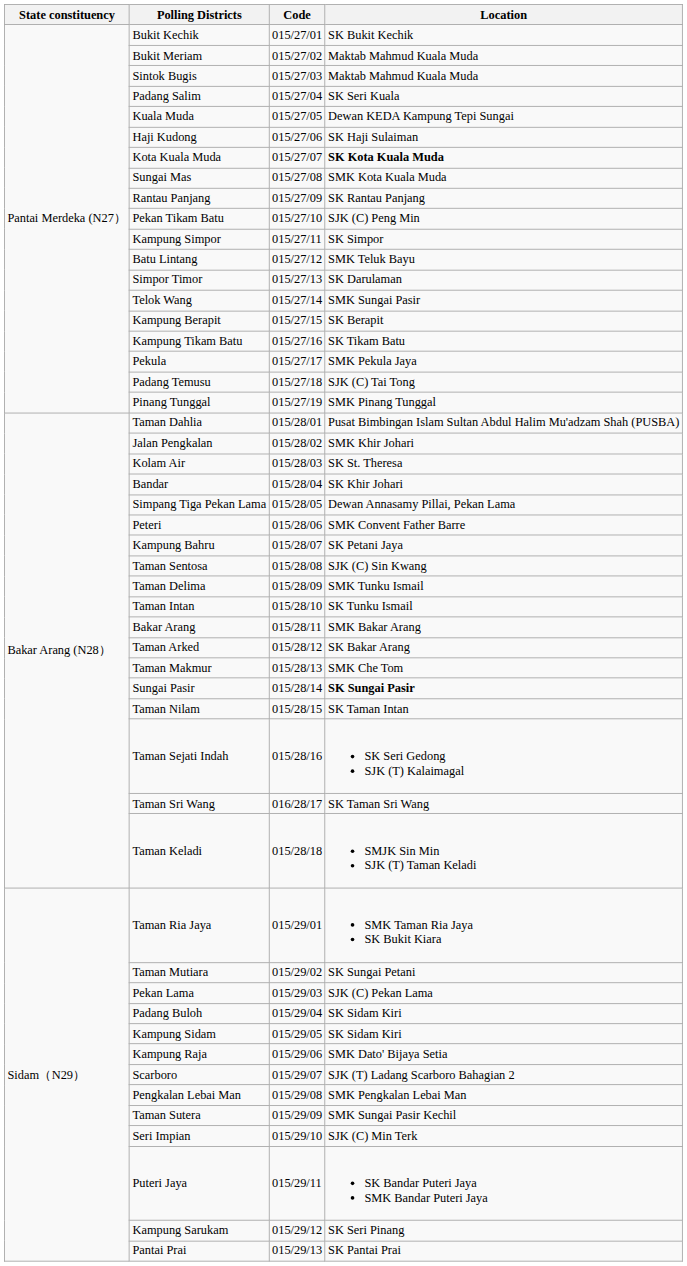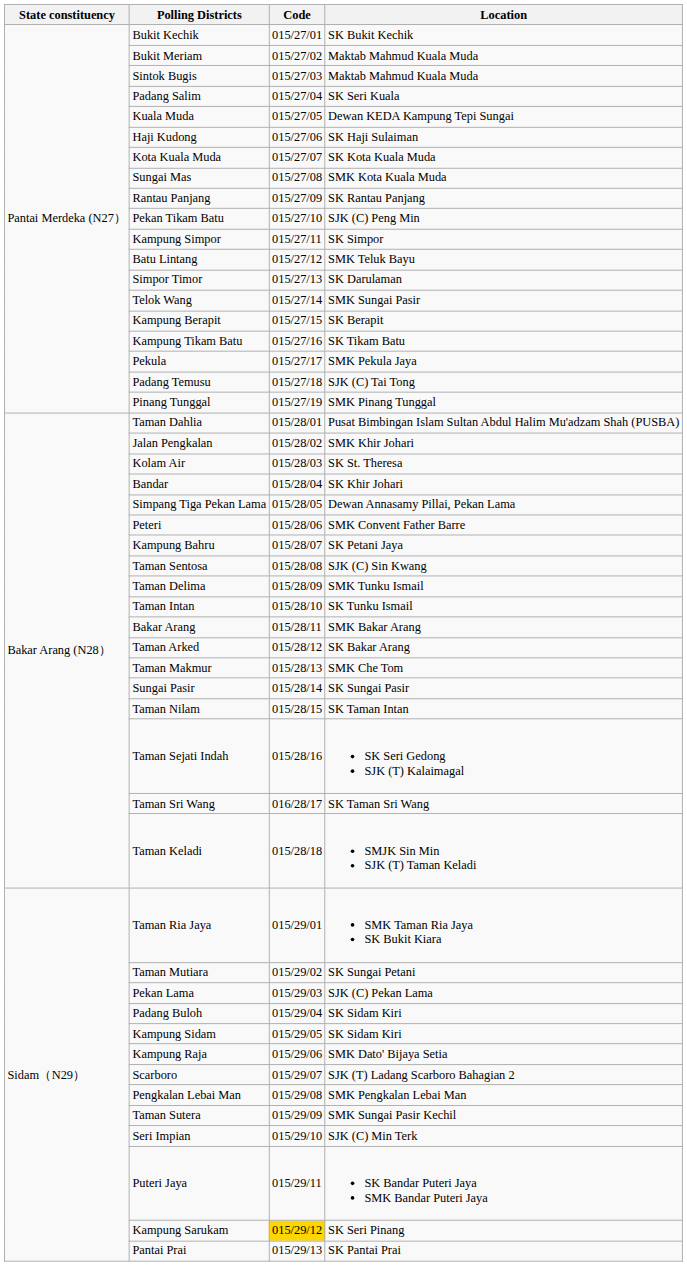(386, 157) bold -> (382, 157) normal
(371, 688) bold -> (369, 688) normal
(297, 1230) no background -> (297, 1230) gold background
